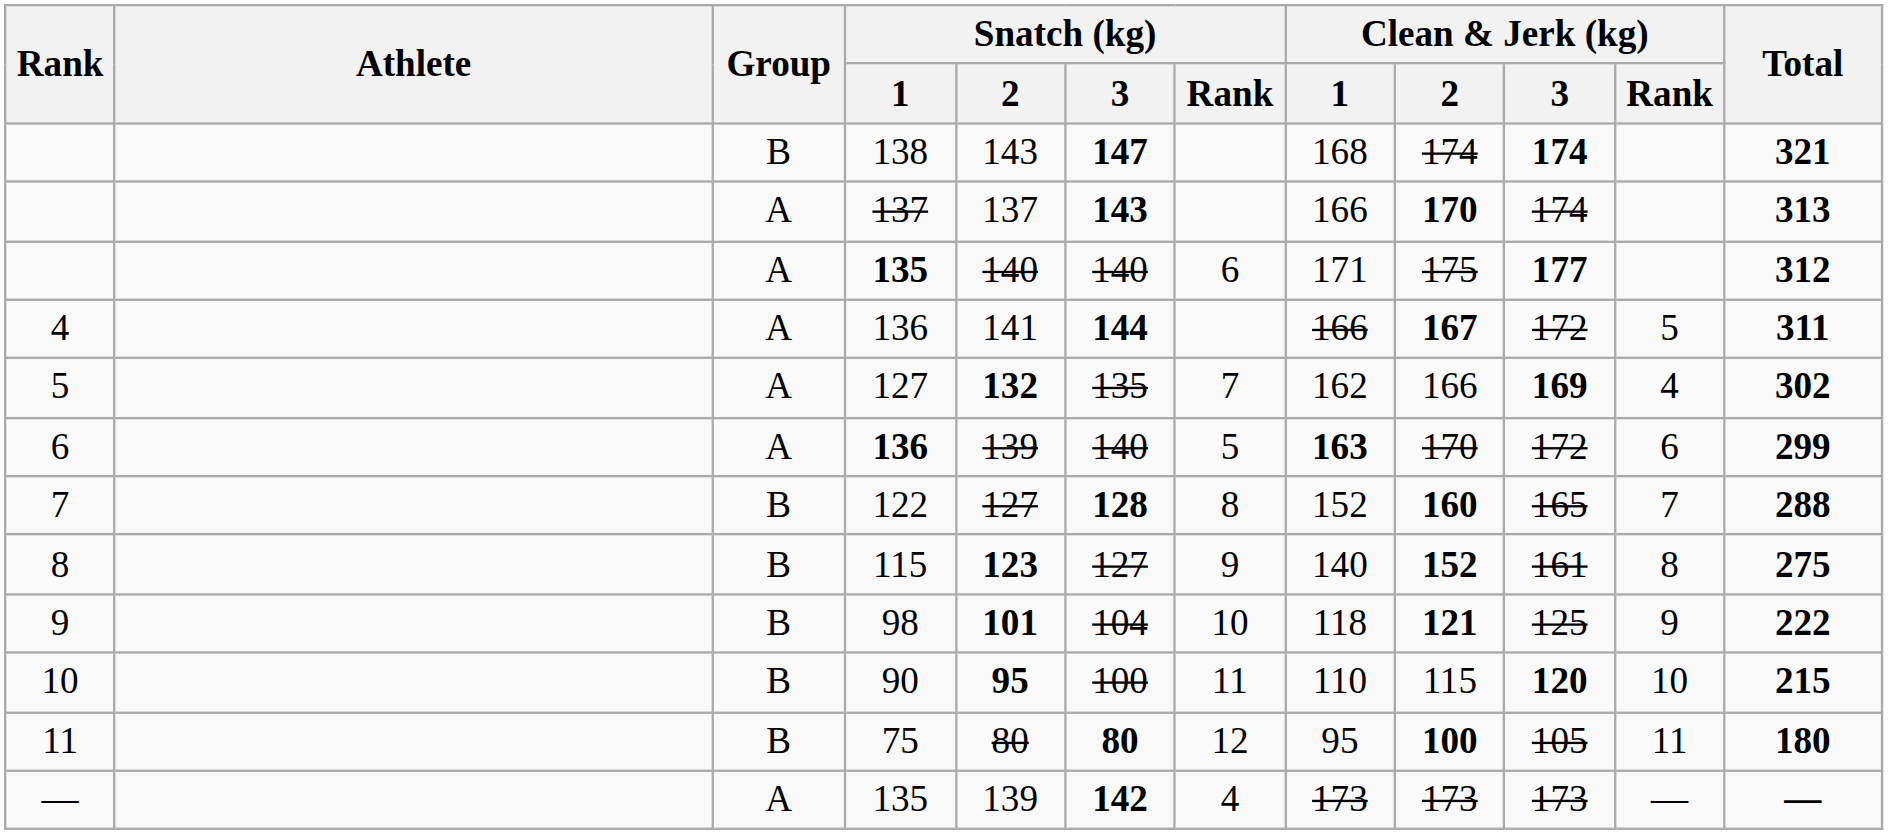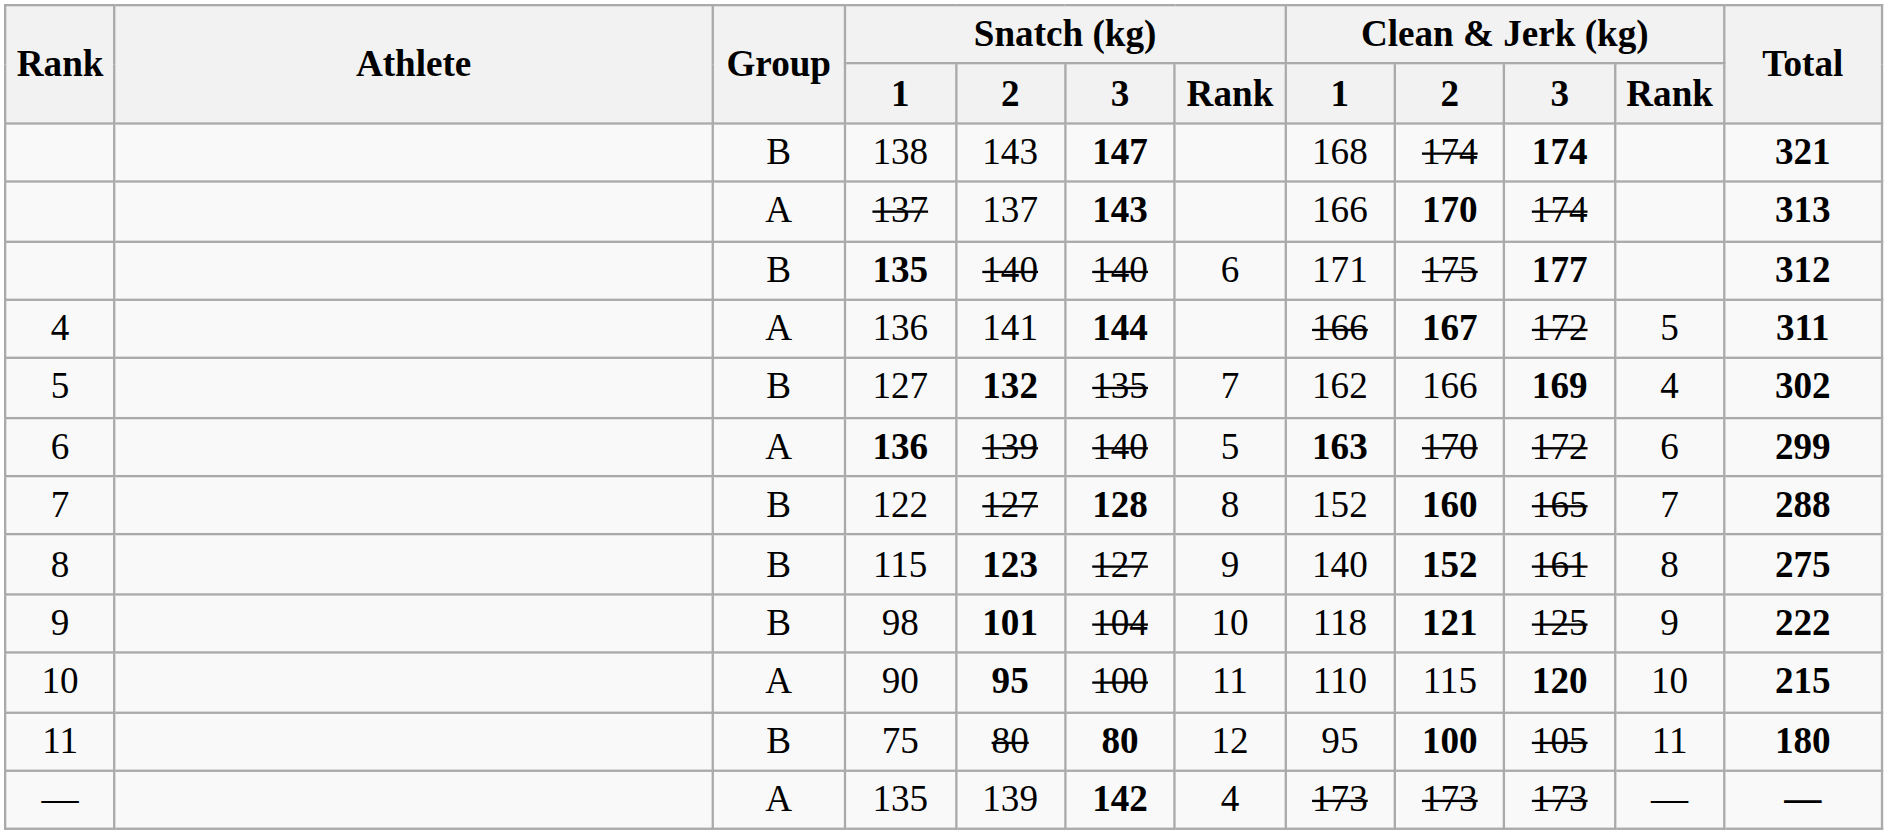(779, 269) A -> (779, 269) B
(779, 387) A -> (779, 387) B
(779, 681) B -> (779, 681) A
